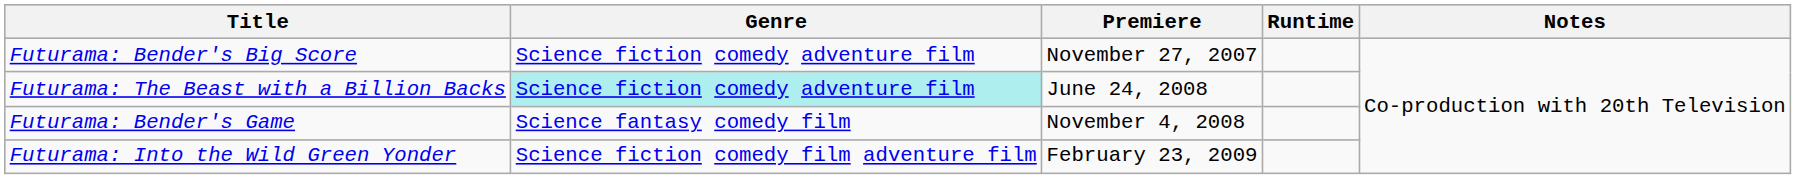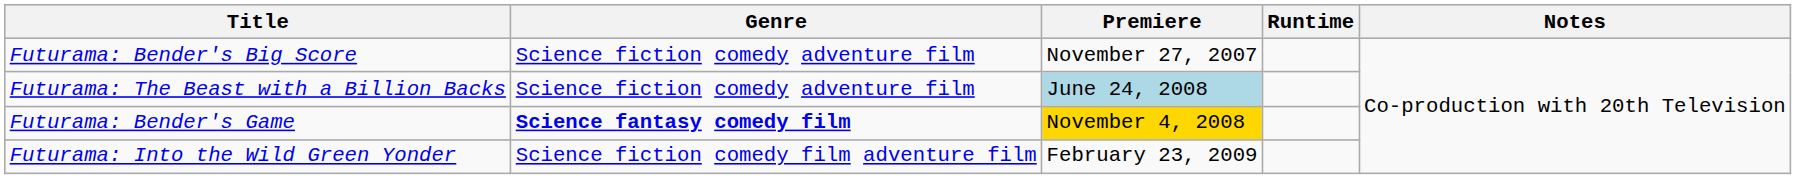(745, 89) paleturquoise background -> (745, 89) no background
(1127, 89) no background -> (1127, 89) lightblue background
(683, 123) normal -> (683, 123) bold
(1146, 123) no background -> (1146, 123) gold background
